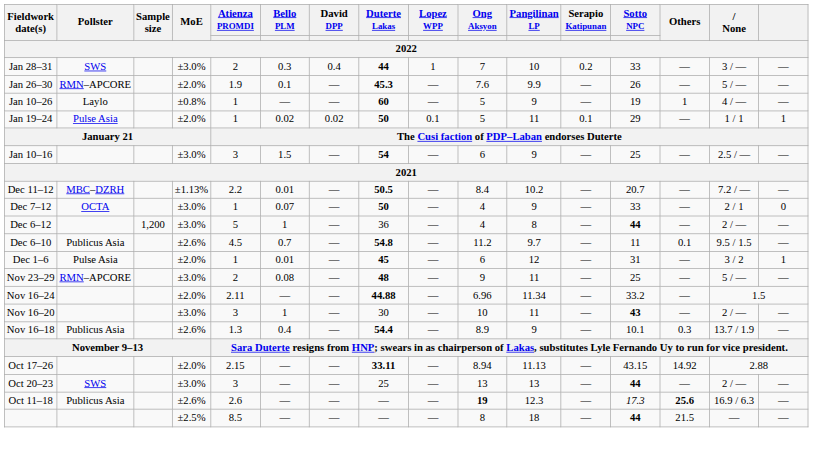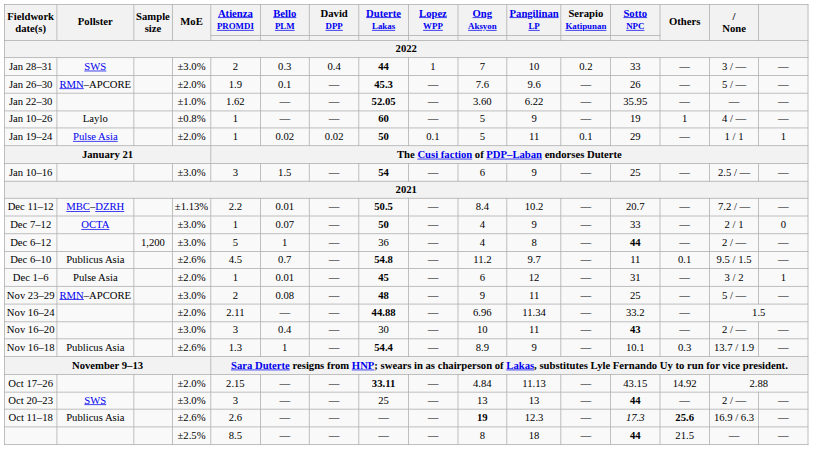(534, 84) 9.9 -> (534, 84) 9.6
+ row: (31, 102)
(285, 313) 1 -> (285, 330) 0.4
(285, 330) 0.4 -> (285, 348) 1
(482, 365) 8.94 -> (482, 383) 4.84
